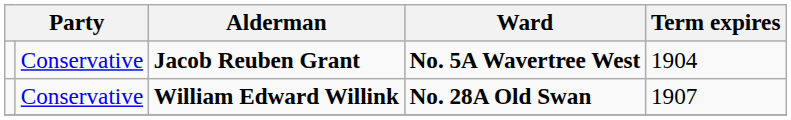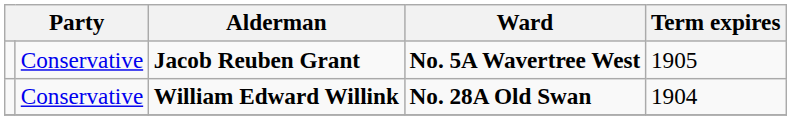(674, 59) 1904 -> (674, 59) 1905
(674, 96) 1907 -> (674, 96) 1904
